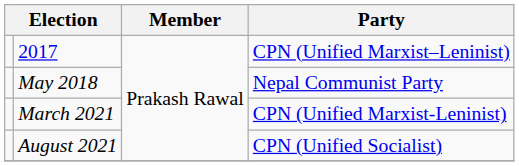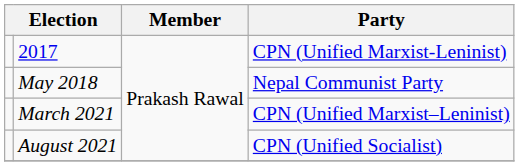(381, 51) CPN (Unified Marxist–Leninist) -> (380, 51) CPN (Unified Marxist-Leninist)
(380, 113) CPN (Unified Marxist-Leninist) -> (381, 113) CPN (Unified Marxist–Leninist)
